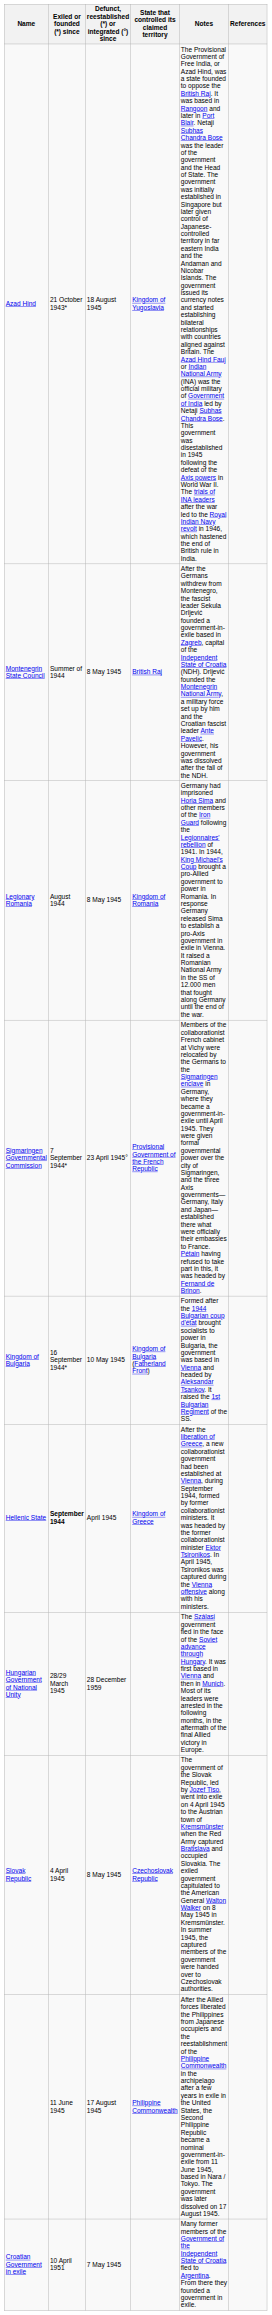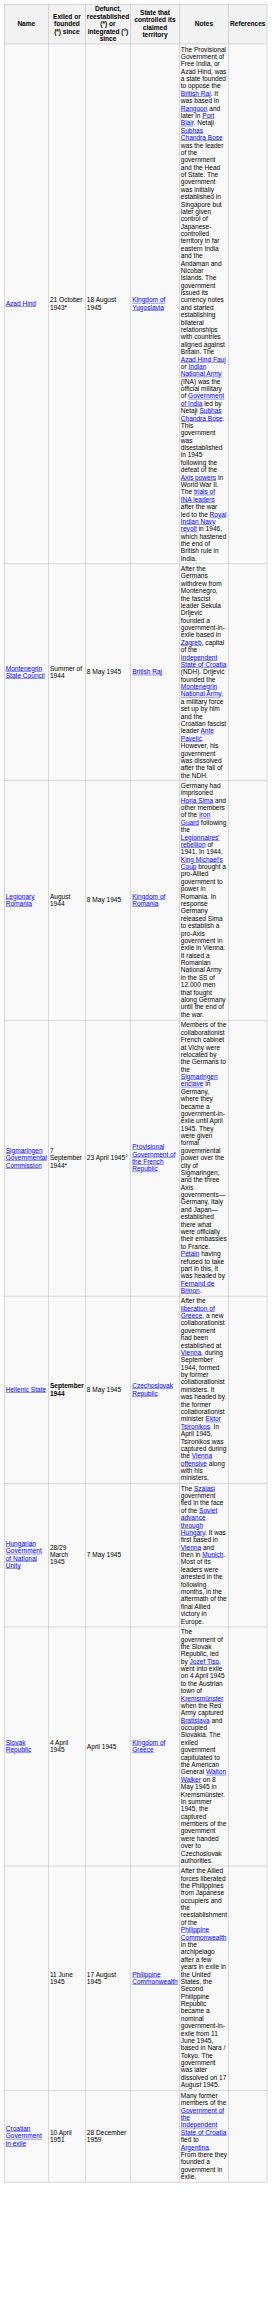- row: (22, 1360)
(102, 1518) April 1945 -> (104, 1390) 8 May 1945
(149, 1518) Kingdom of Greece -> (153, 1390) Czechoslovak Republic
(107, 1683) 28 December 1959 -> (104, 1555) 7 May 1945
(104, 1875) 8 May 1945 -> (102, 1746) April 1945
(153, 1875) Czechoslovak Republic -> (149, 1746) Kingdom of Greece
(104, 2265) 7 May 1945 -> (107, 2136) 28 December 1959
